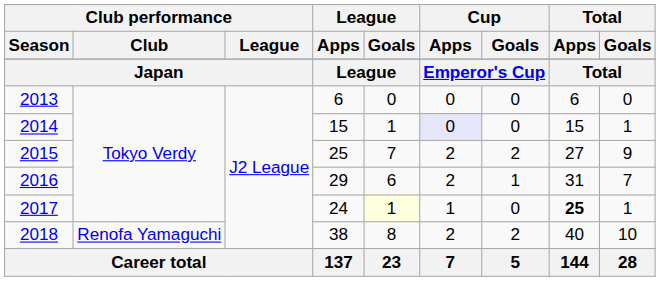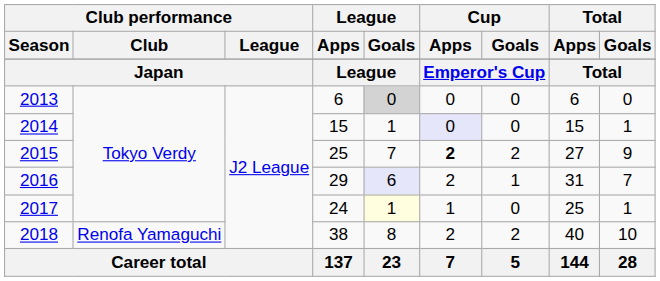(392, 99) no background -> (392, 99) lightgrey background
(450, 153) normal -> (450, 153) bold
(392, 180) no background -> (392, 180) lavender background
(575, 208) bold -> (575, 208) normal
